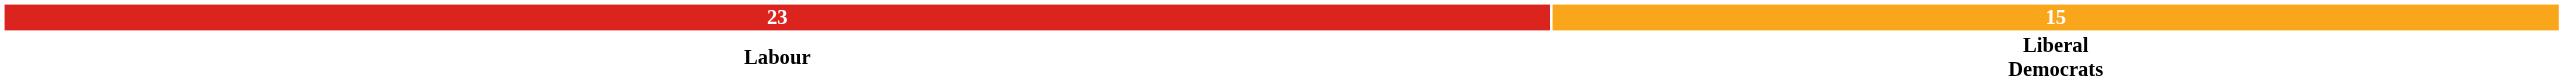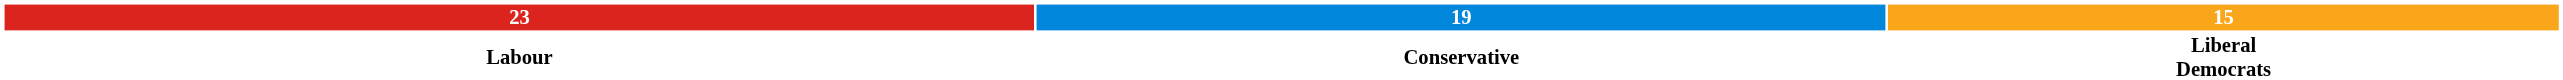+ column: (1461, 17)
